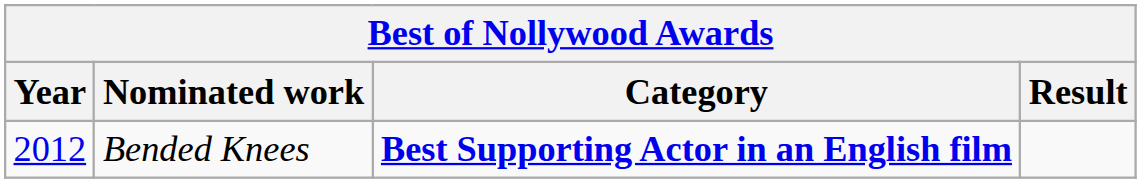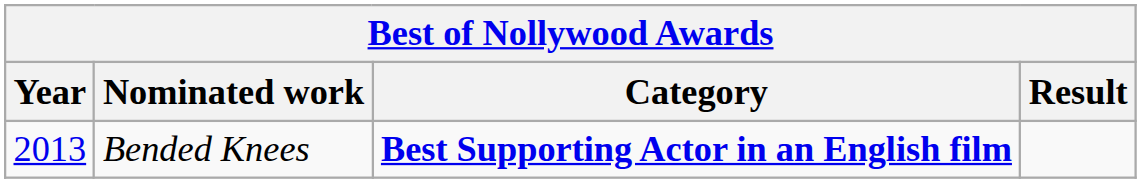(50, 148) 2012 -> (50, 148) 2013
